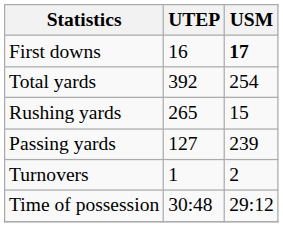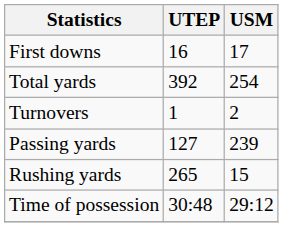(239, 50) bold -> (239, 50) normal
rows swapped: (65, 112) <-> (49, 174)
